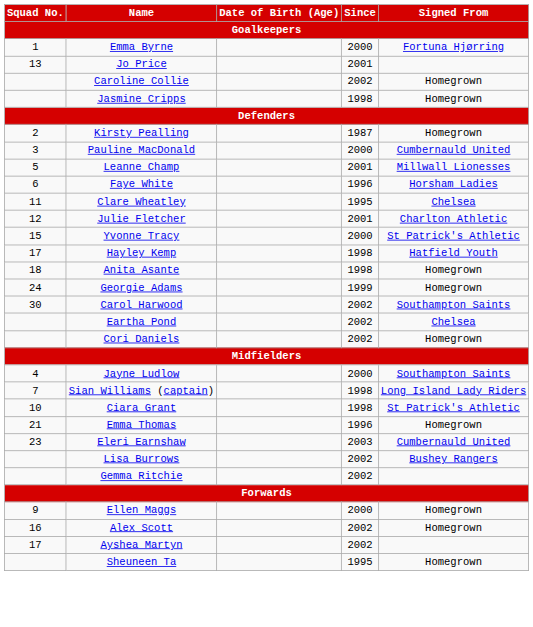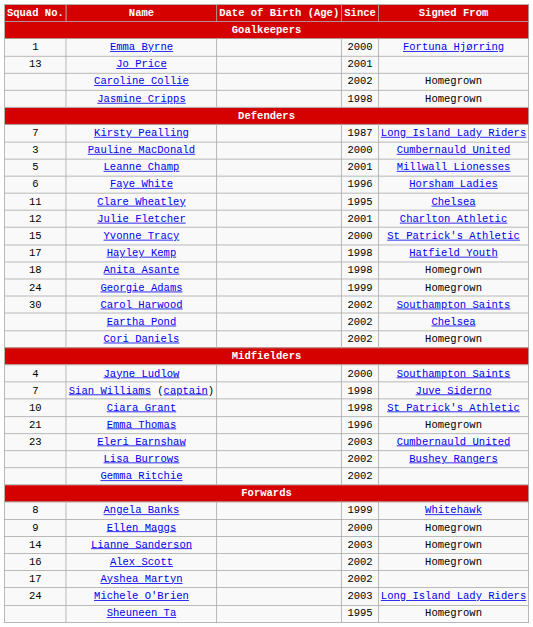(35, 133) 2 -> (35, 133) 7
(454, 133) Homegrown -> (454, 133) Long Island Lady Riders
(454, 391) Long Island Lady Riders -> (454, 391) Juve Siderno
+ row: (141, 511)
+ row: (141, 545)
+ row: (141, 596)
